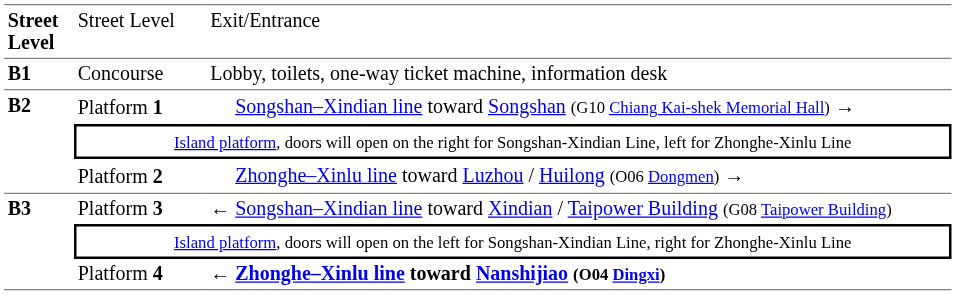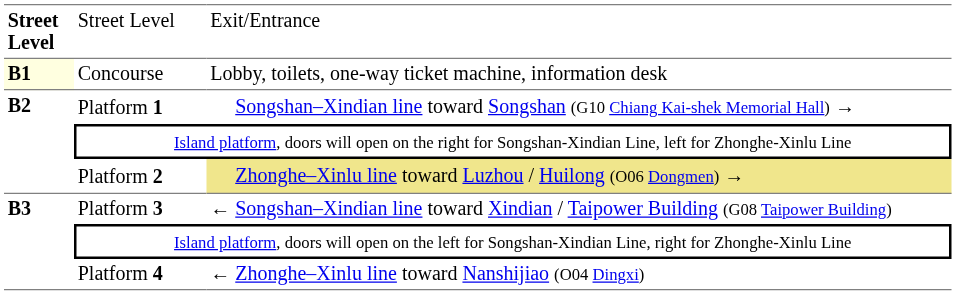(19, 73) no background -> (19, 73) lightyellow background
(477, 175) no background -> (477, 175) khaki background
(438, 273) bold -> (427, 273) normal
